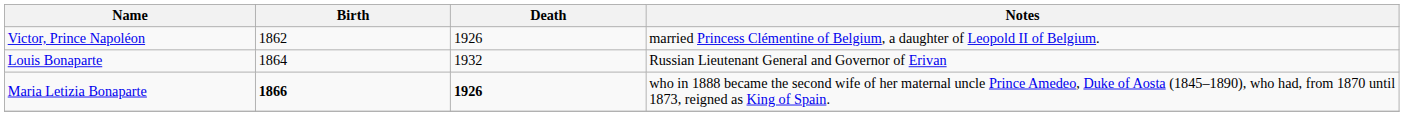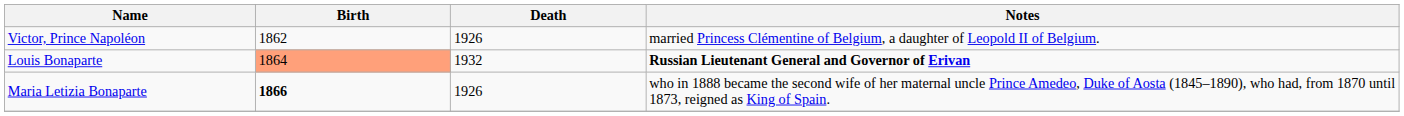(273, 60) no background -> (273, 60) lightsalmon background
(798, 60) normal -> (810, 60) bold
(468, 91) bold -> (468, 91) normal
